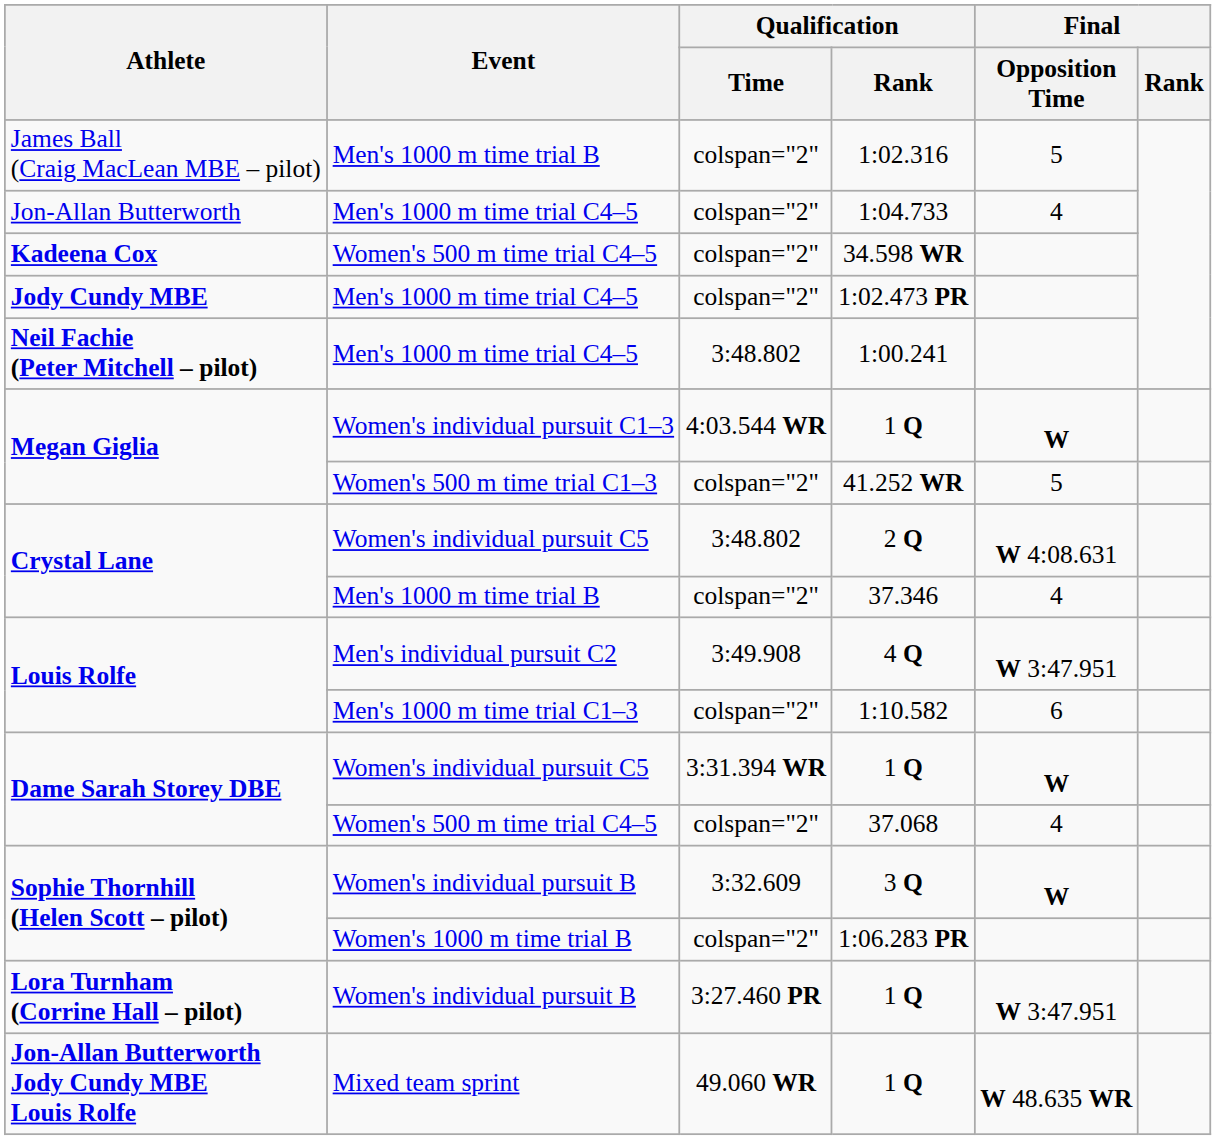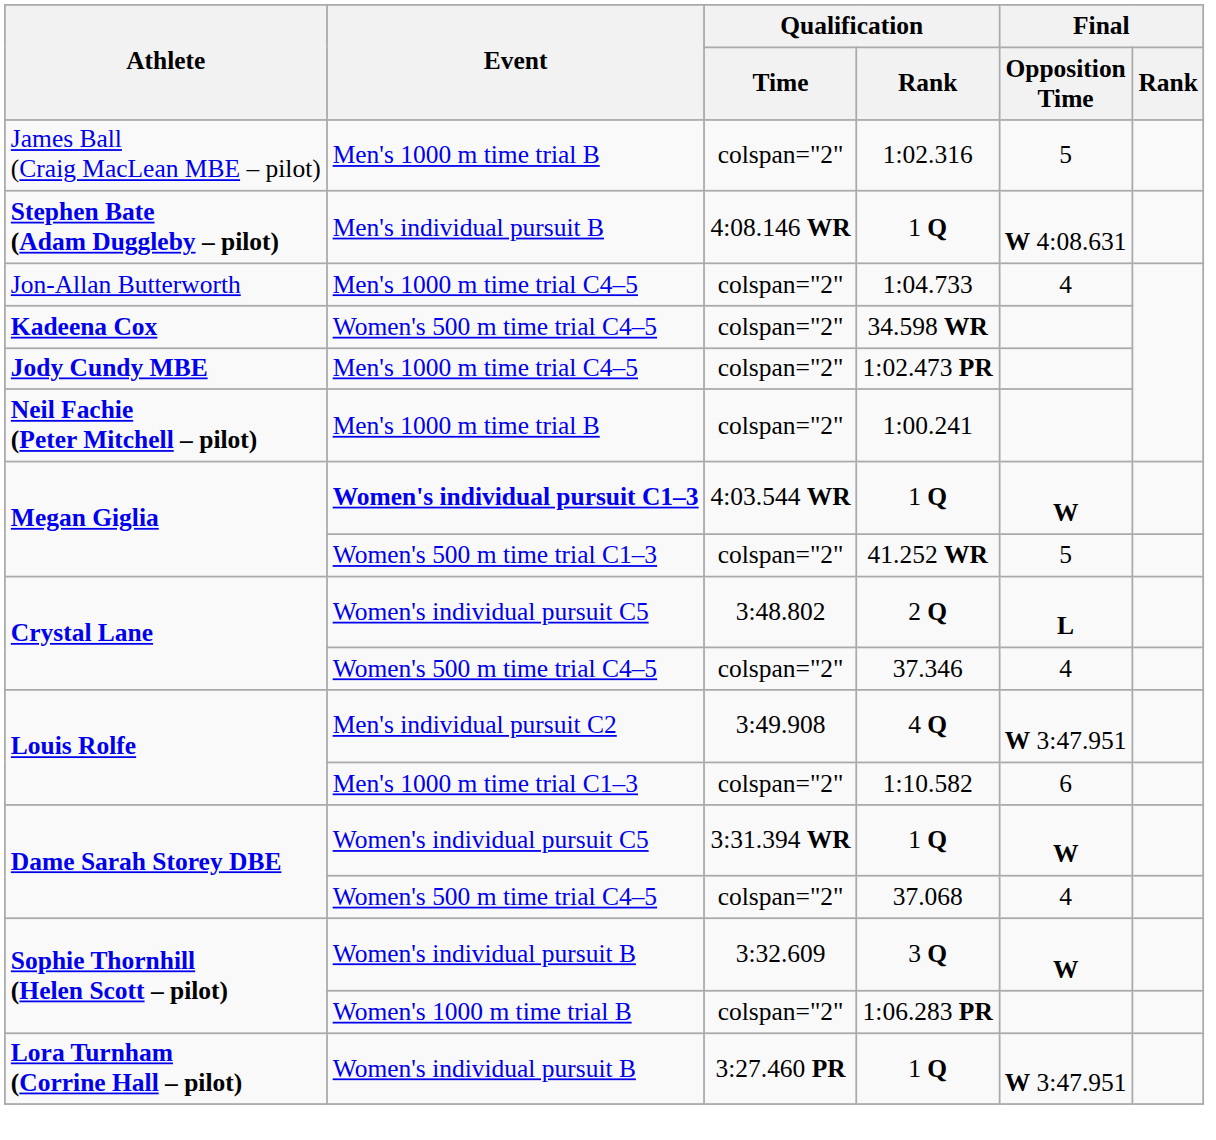+ row: (145, 227)
(485, 353) Men's 1000 m time trial C4–5 -> (466, 425) Men's 1000 m time trial B
(756, 353) 3:48.802 -> (781, 425) colspan="2"
(503, 425) normal -> (516, 497) bold
(1056, 554) W 4:08.631 -> (1066, 626) L
(466, 596) Men's 1000 m time trial B -> (495, 668) Women's 500 m time trial C4–5
- row: (136, 1083)
